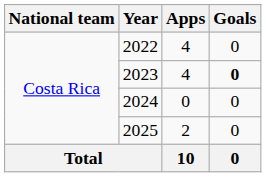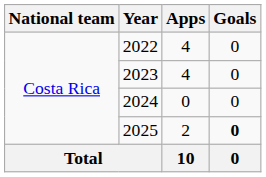(235, 74) bold -> (235, 74) normal
(235, 130) normal -> (235, 130) bold
